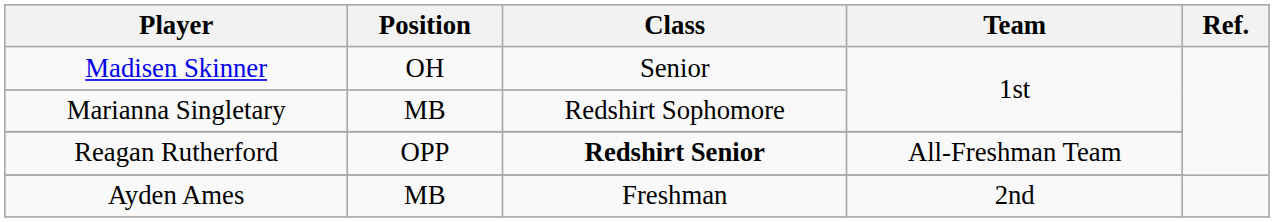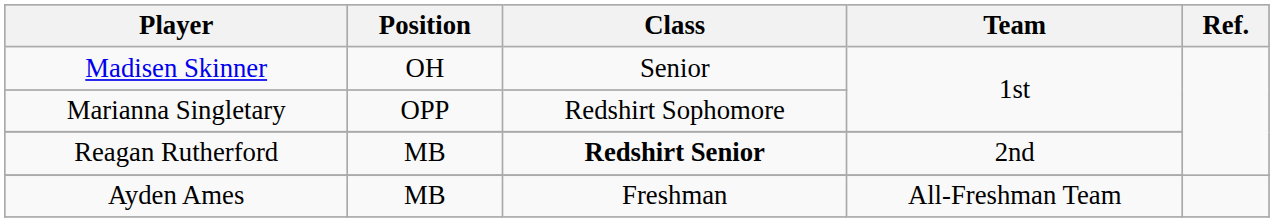(425, 110) MB -> (425, 110) OPP
(425, 152) OPP -> (425, 152) MB
(1015, 152) All-Freshman Team -> (1015, 152) 2nd
(1015, 195) 2nd -> (1015, 195) All-Freshman Team
